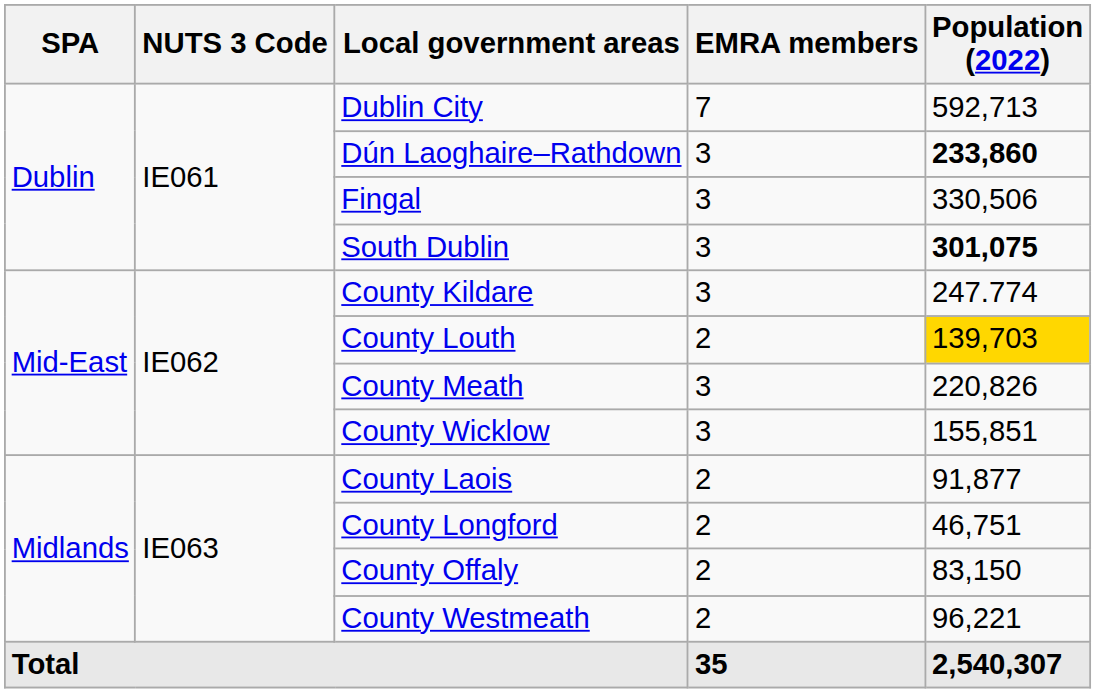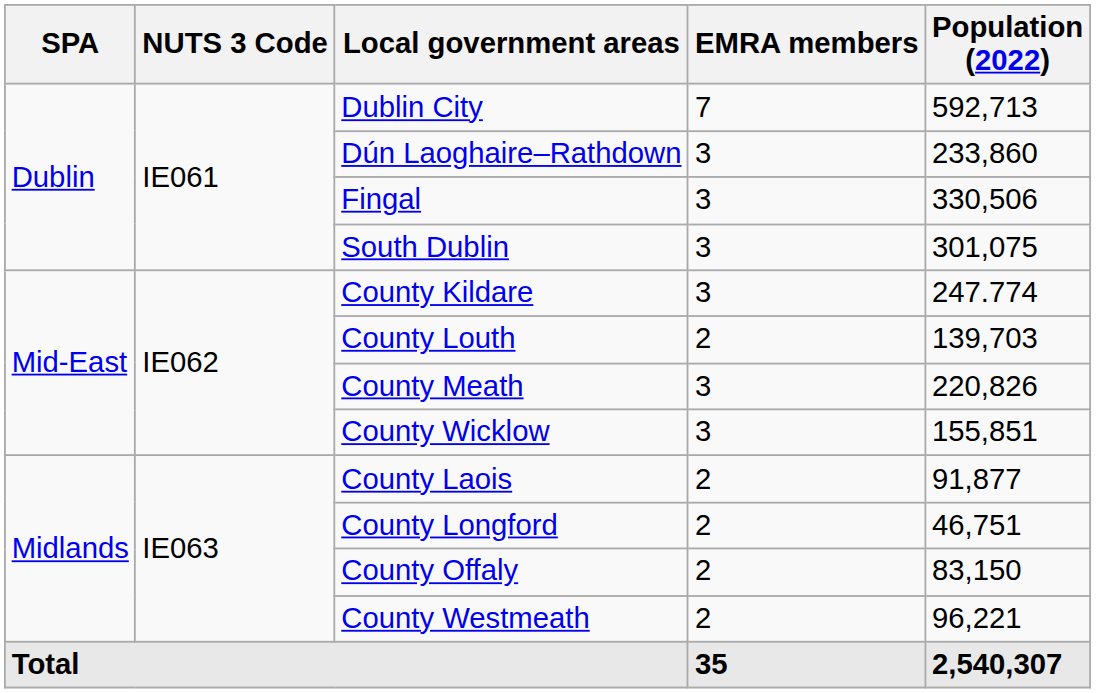(985, 153) bold -> (985, 153) normal
(985, 246) bold -> (985, 246) normal
(985, 339) gold background -> (985, 339) no background
